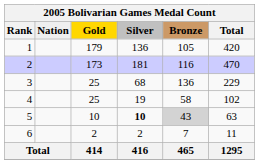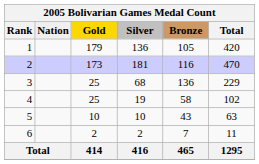(140, 116) bold -> (140, 116) normal
(186, 116) lightgrey background -> (186, 116) no background
